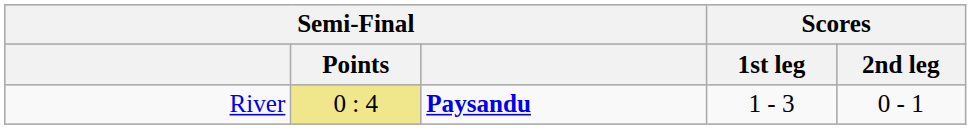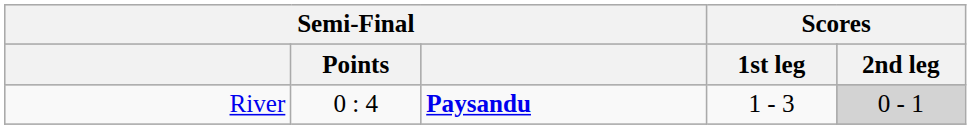(356, 104) khaki background -> (356, 104) no background
(901, 104) no background -> (901, 104) lightgrey background
